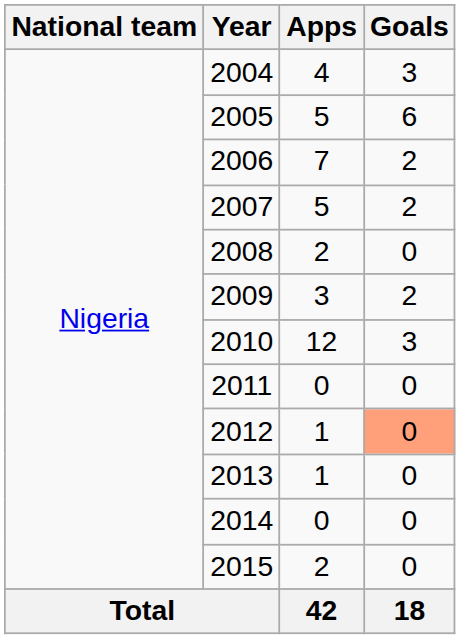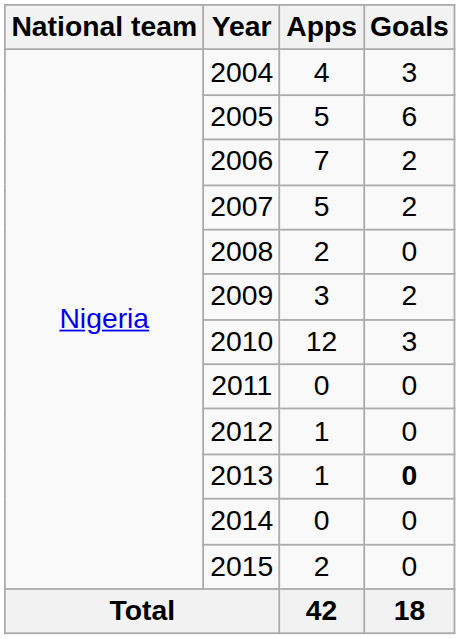(409, 431) lightsalmon background -> (409, 431) no background
(409, 476) normal -> (409, 476) bold
